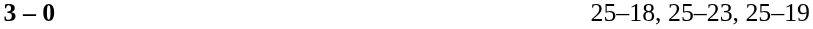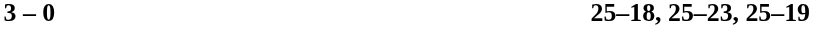(700, 12) normal -> (700, 12) bold
